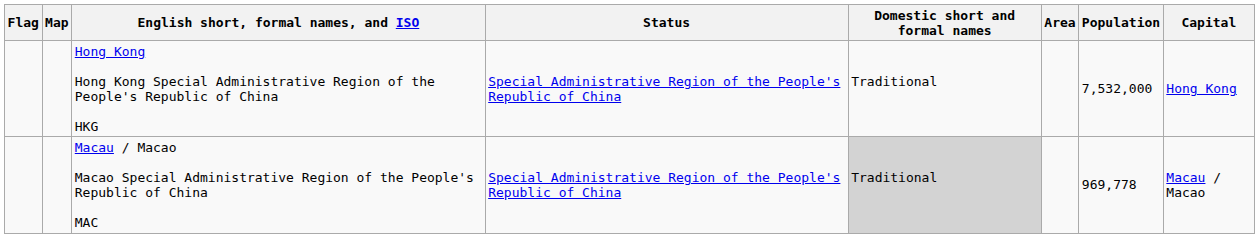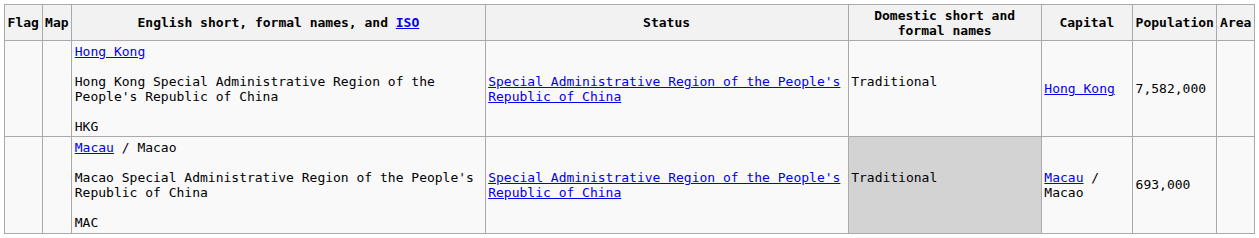columns swapped: (1209, 23) <-> (1060, 23)
(1117, 89) 7,532,000 -> (1171, 89) 7,582,000
(1109, 185) 969,778 -> (1163, 185) 693,000
